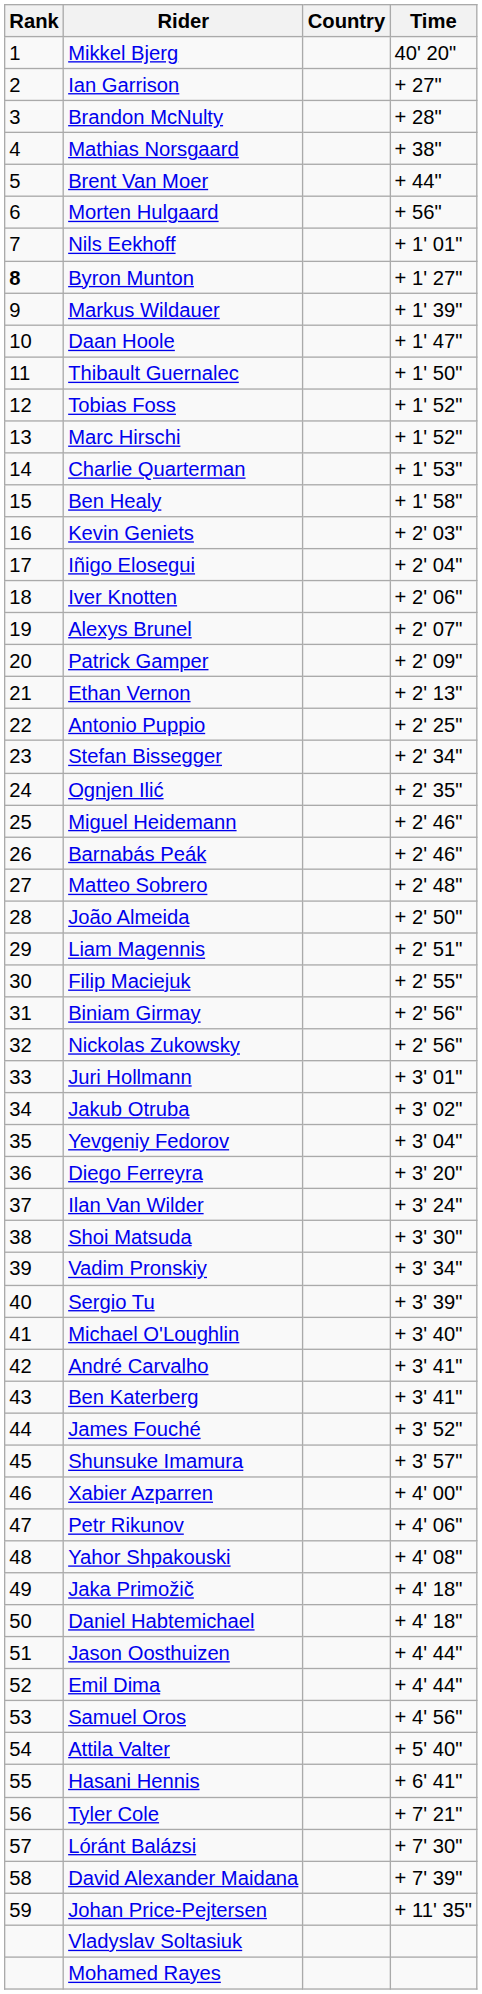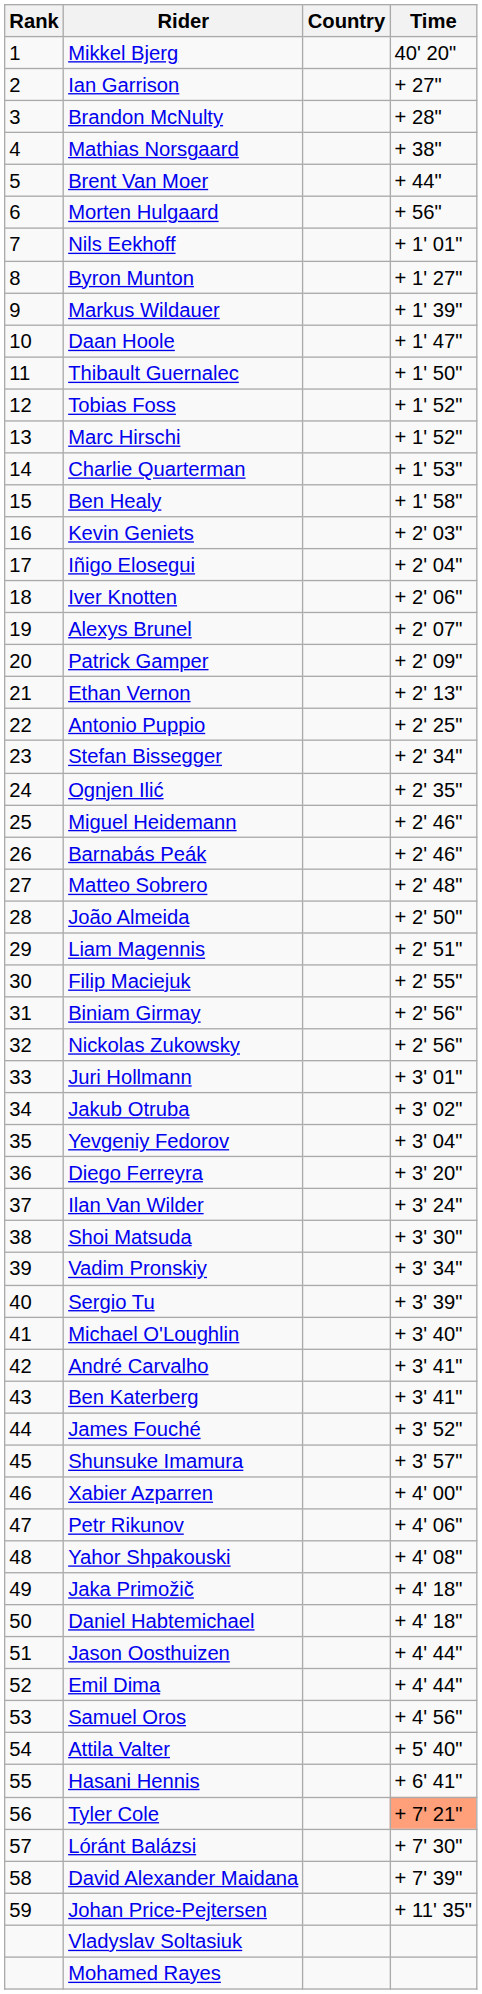(15, 277) bold -> (15, 277) normal
(428, 1813) no background -> (428, 1813) lightsalmon background
